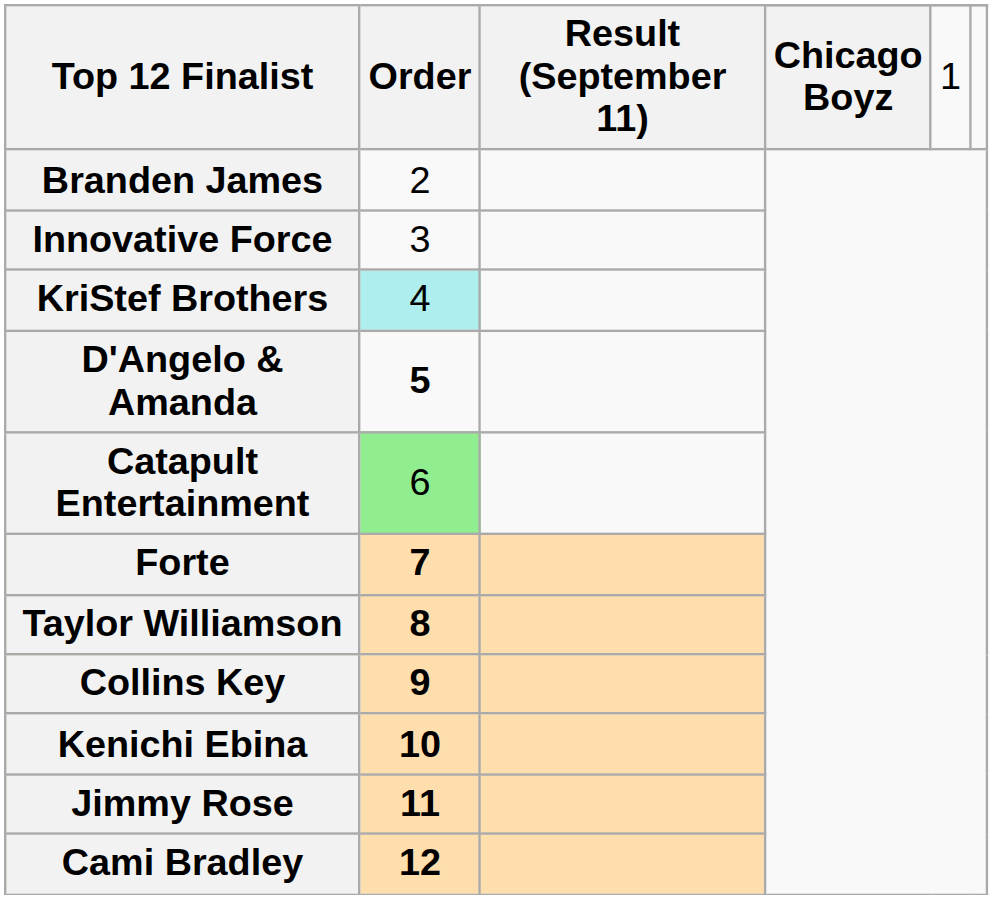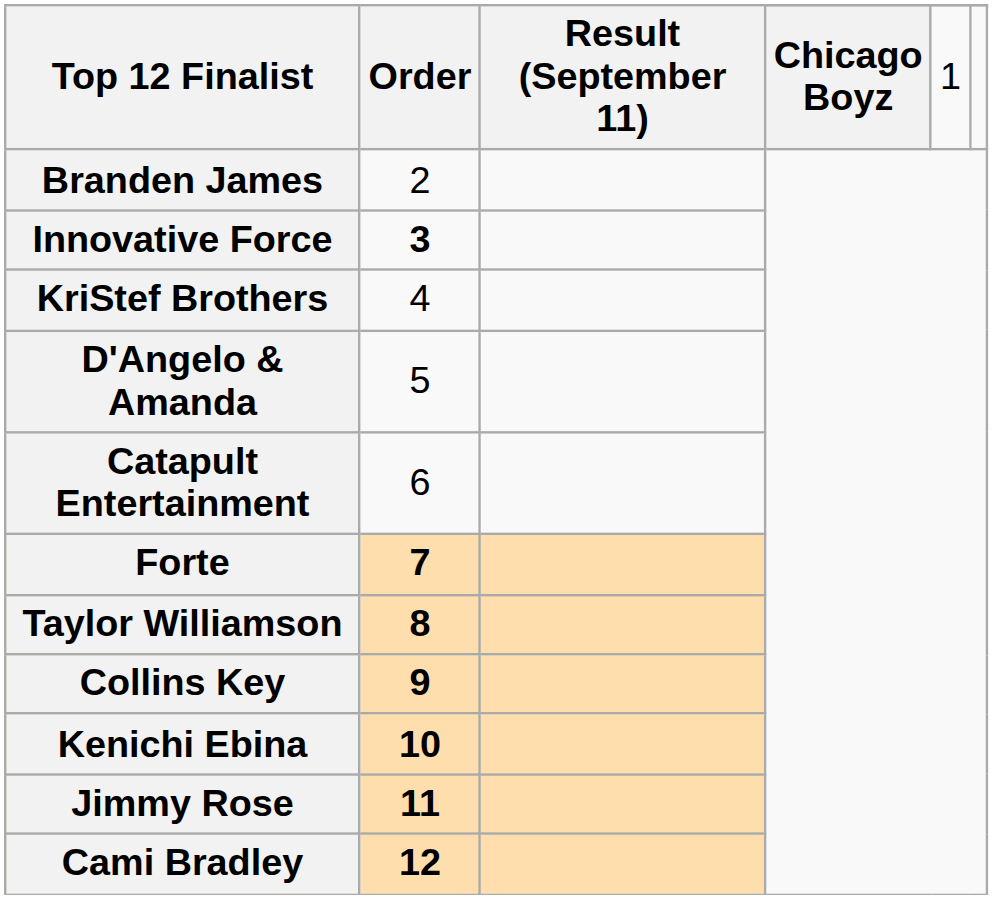(420, 239) normal -> (420, 239) bold
(420, 299) paleturquoise background -> (420, 299) no background
(420, 380) bold -> (420, 380) normal
(420, 482) lightgreen background -> (420, 482) no background
